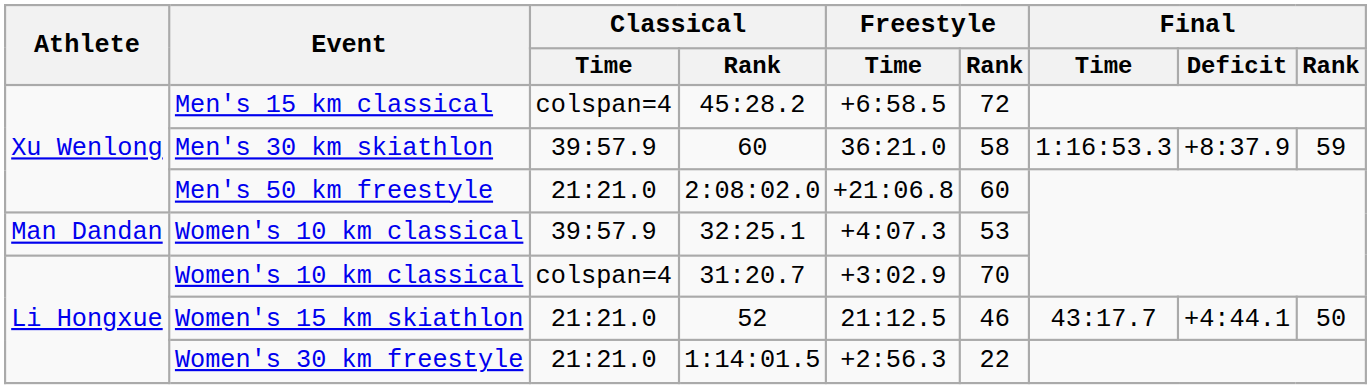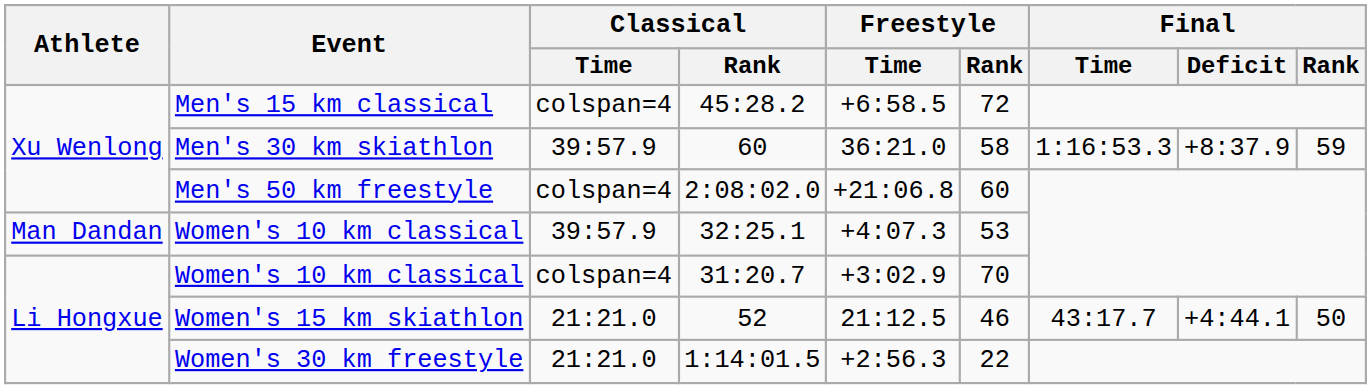(604, 191) 21:21.0 -> (604, 191) colspan=4
